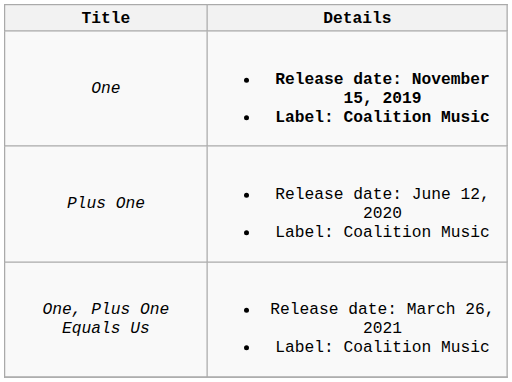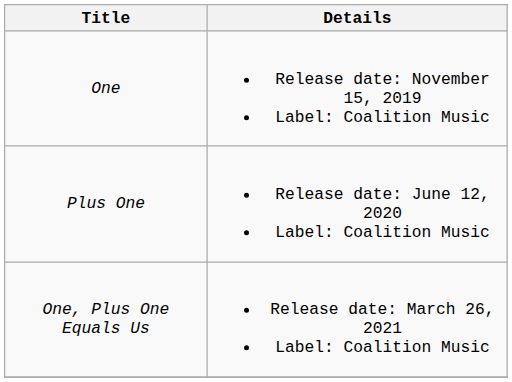(357, 98) bold -> (357, 98) normal
